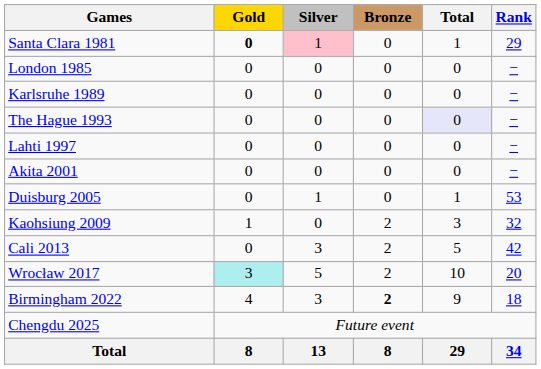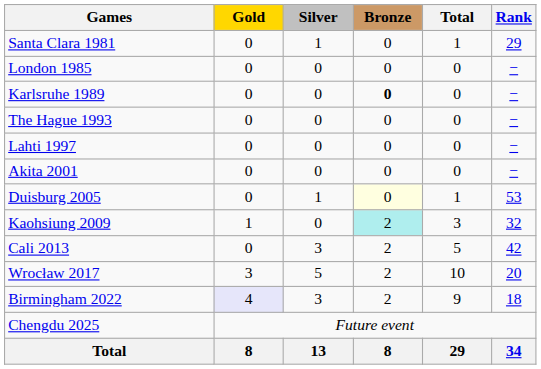(249, 43) bold -> (249, 43) normal
(318, 43) pink background -> (318, 43) no background
(388, 94) normal -> (388, 94) bold
(457, 120) lavender background -> (457, 120) no background
(388, 197) no background -> (388, 197) lightyellow background
(388, 222) no background -> (388, 222) paleturquoise background
(249, 274) paleturquoise background -> (249, 274) no background
(249, 299) no background -> (249, 299) lavender background
(388, 299) bold -> (388, 299) normal
